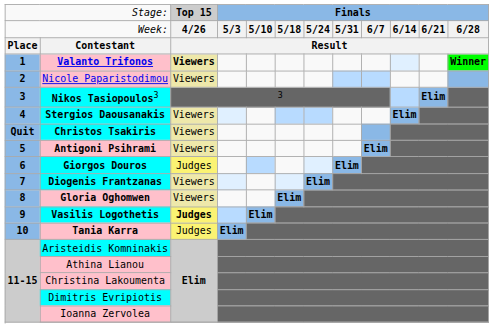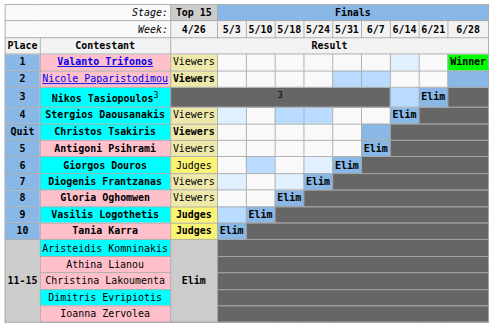(194, 62) bold -> (194, 62) normal
(194, 79) normal -> (194, 79) bold
(194, 132) normal -> (194, 132) bold
(194, 231) normal -> (194, 231) bold
